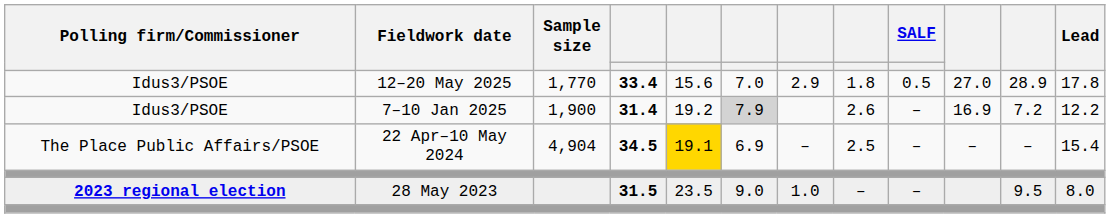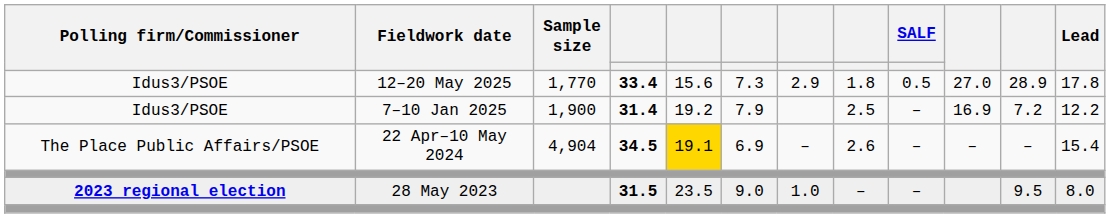(749, 83) 7.0 -> (749, 83) 7.3
(749, 110) lightgrey background -> (749, 110) no background
(861, 110) 2.6 -> (861, 110) 2.5
(861, 147) 2.5 -> (861, 147) 2.6
